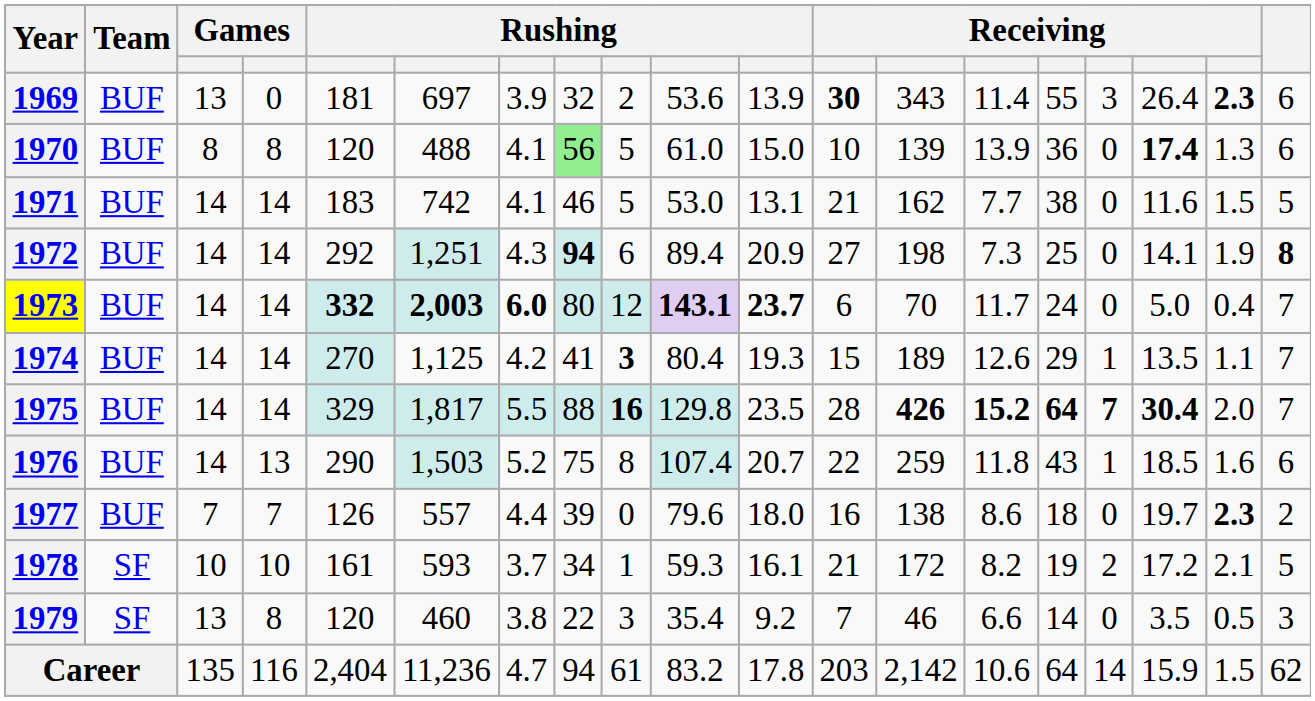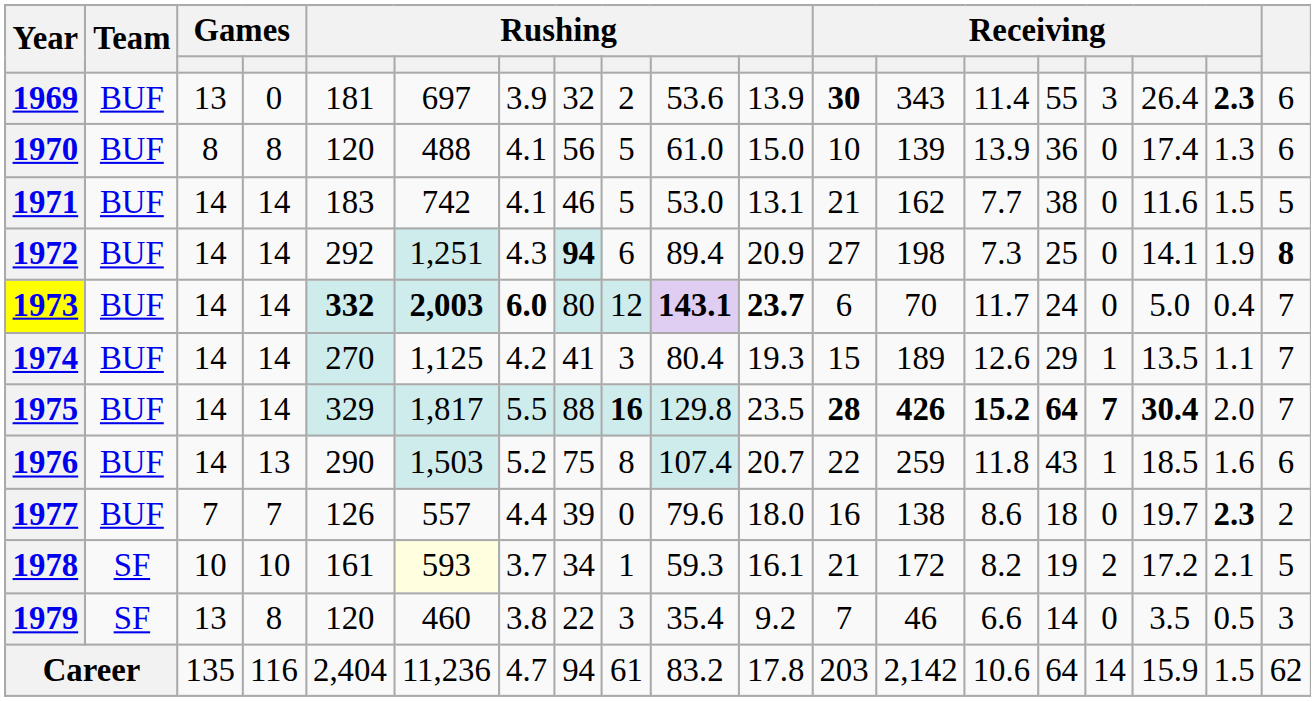(579, 149) lightgreen background -> (579, 149) no background
(1170, 149) bold -> (1170, 149) normal
(626, 357) bold -> (626, 357) normal
(844, 409) normal -> (844, 409) bold
(446, 565) no background -> (446, 565) lightyellow background
